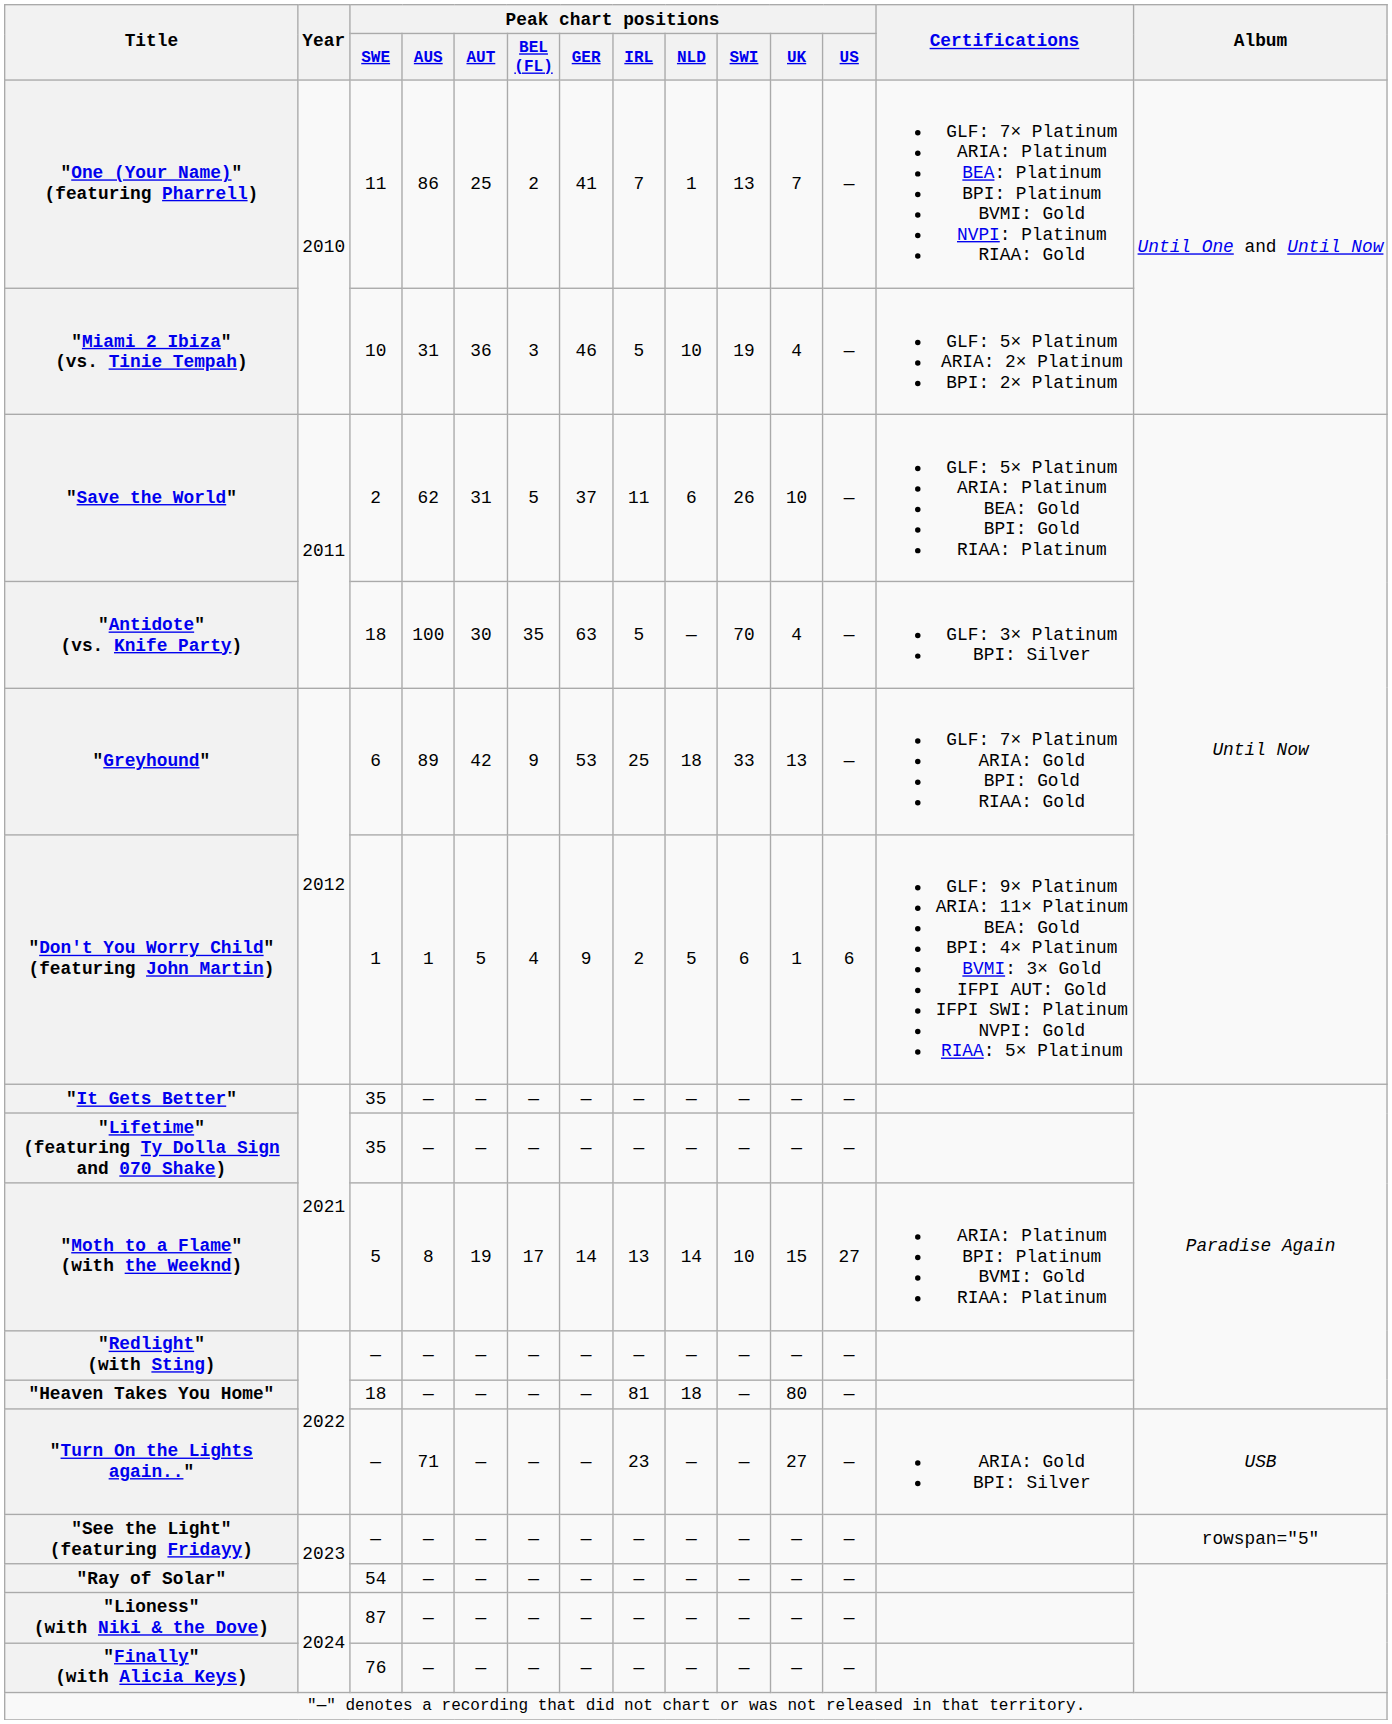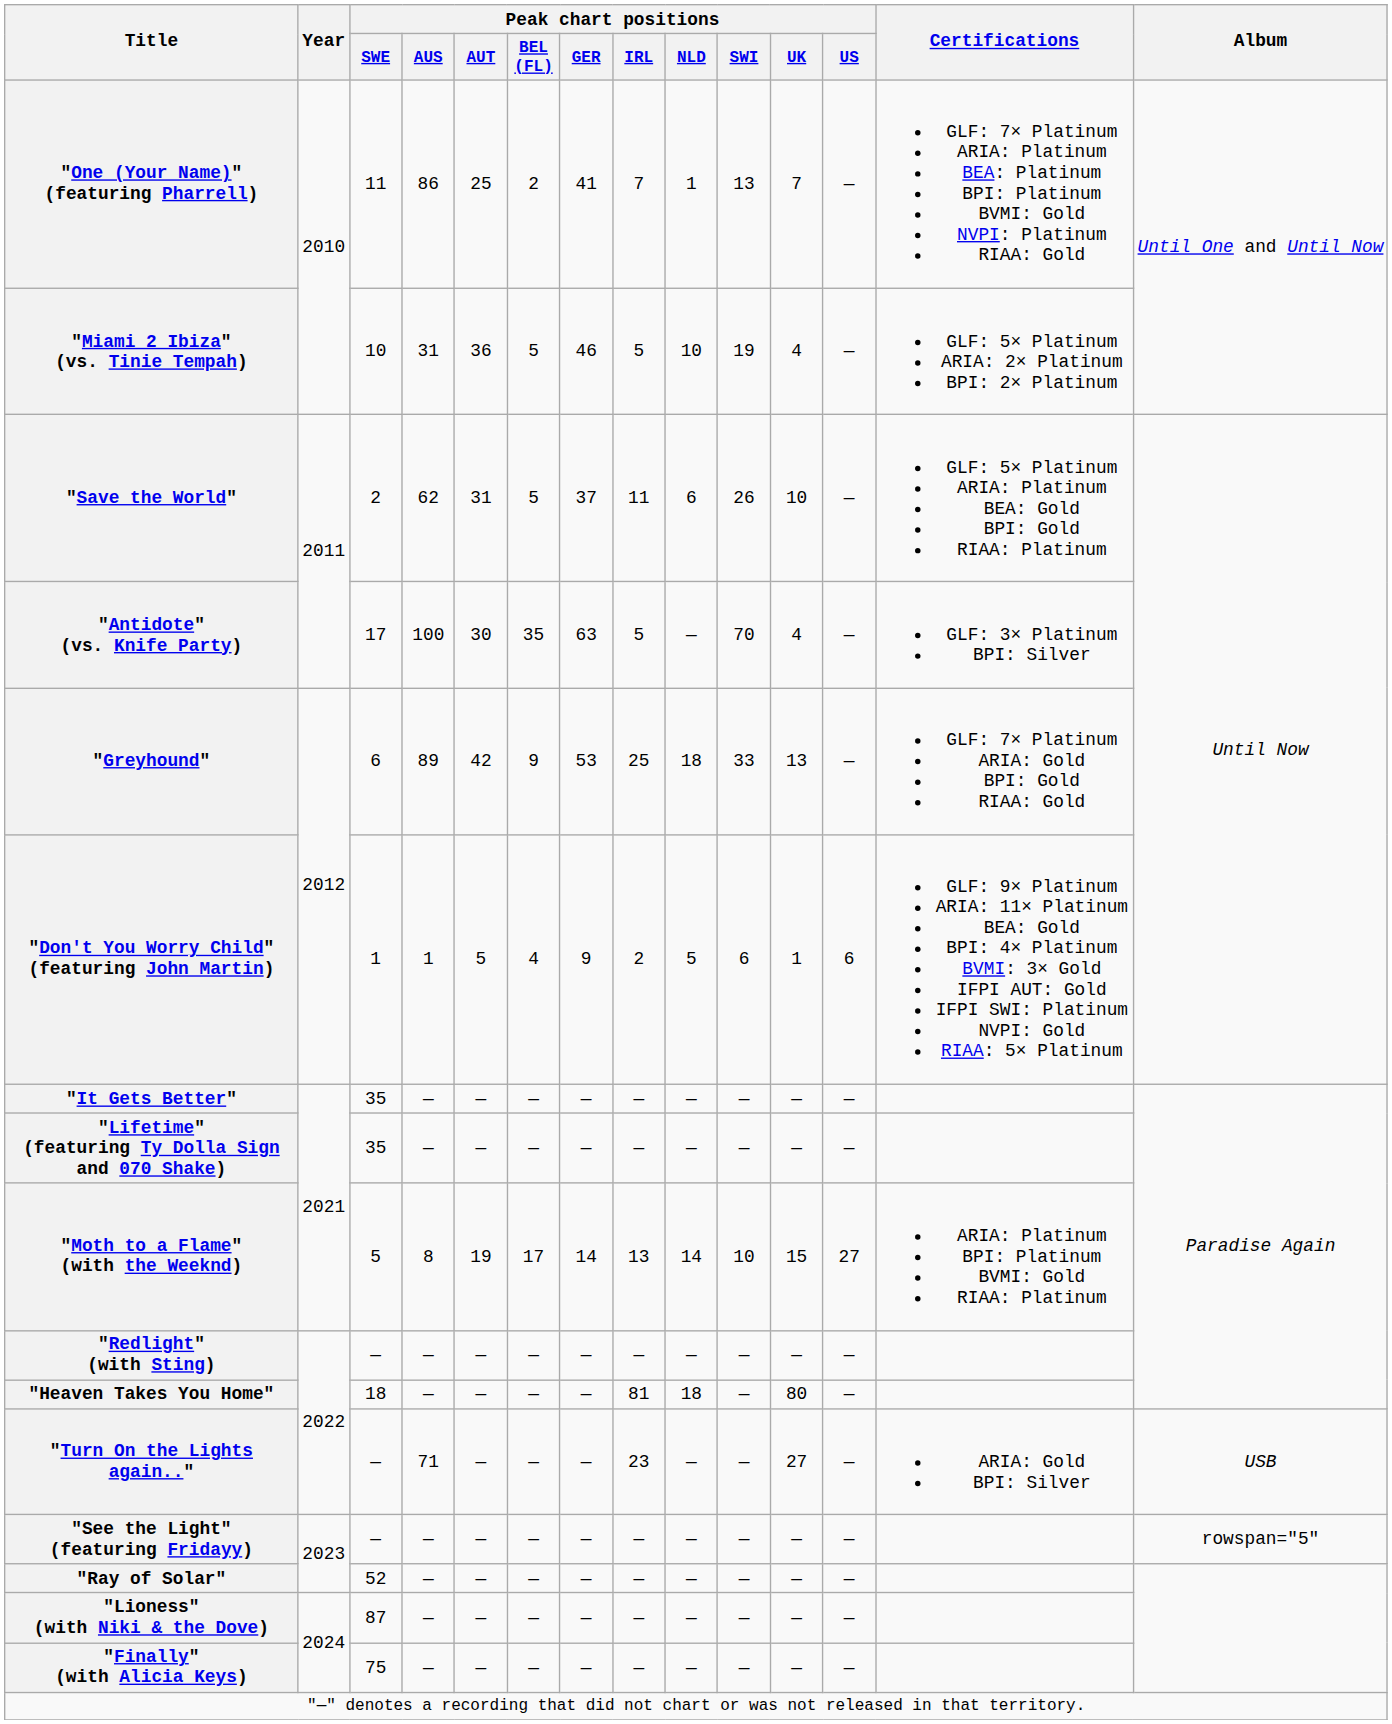(534, 351) 3 -> (534, 351) 5
(376, 635) 18 -> (376, 635) 17
(376, 1579) 54 -> (376, 1579) 52
(376, 1668) 76 -> (376, 1668) 75
